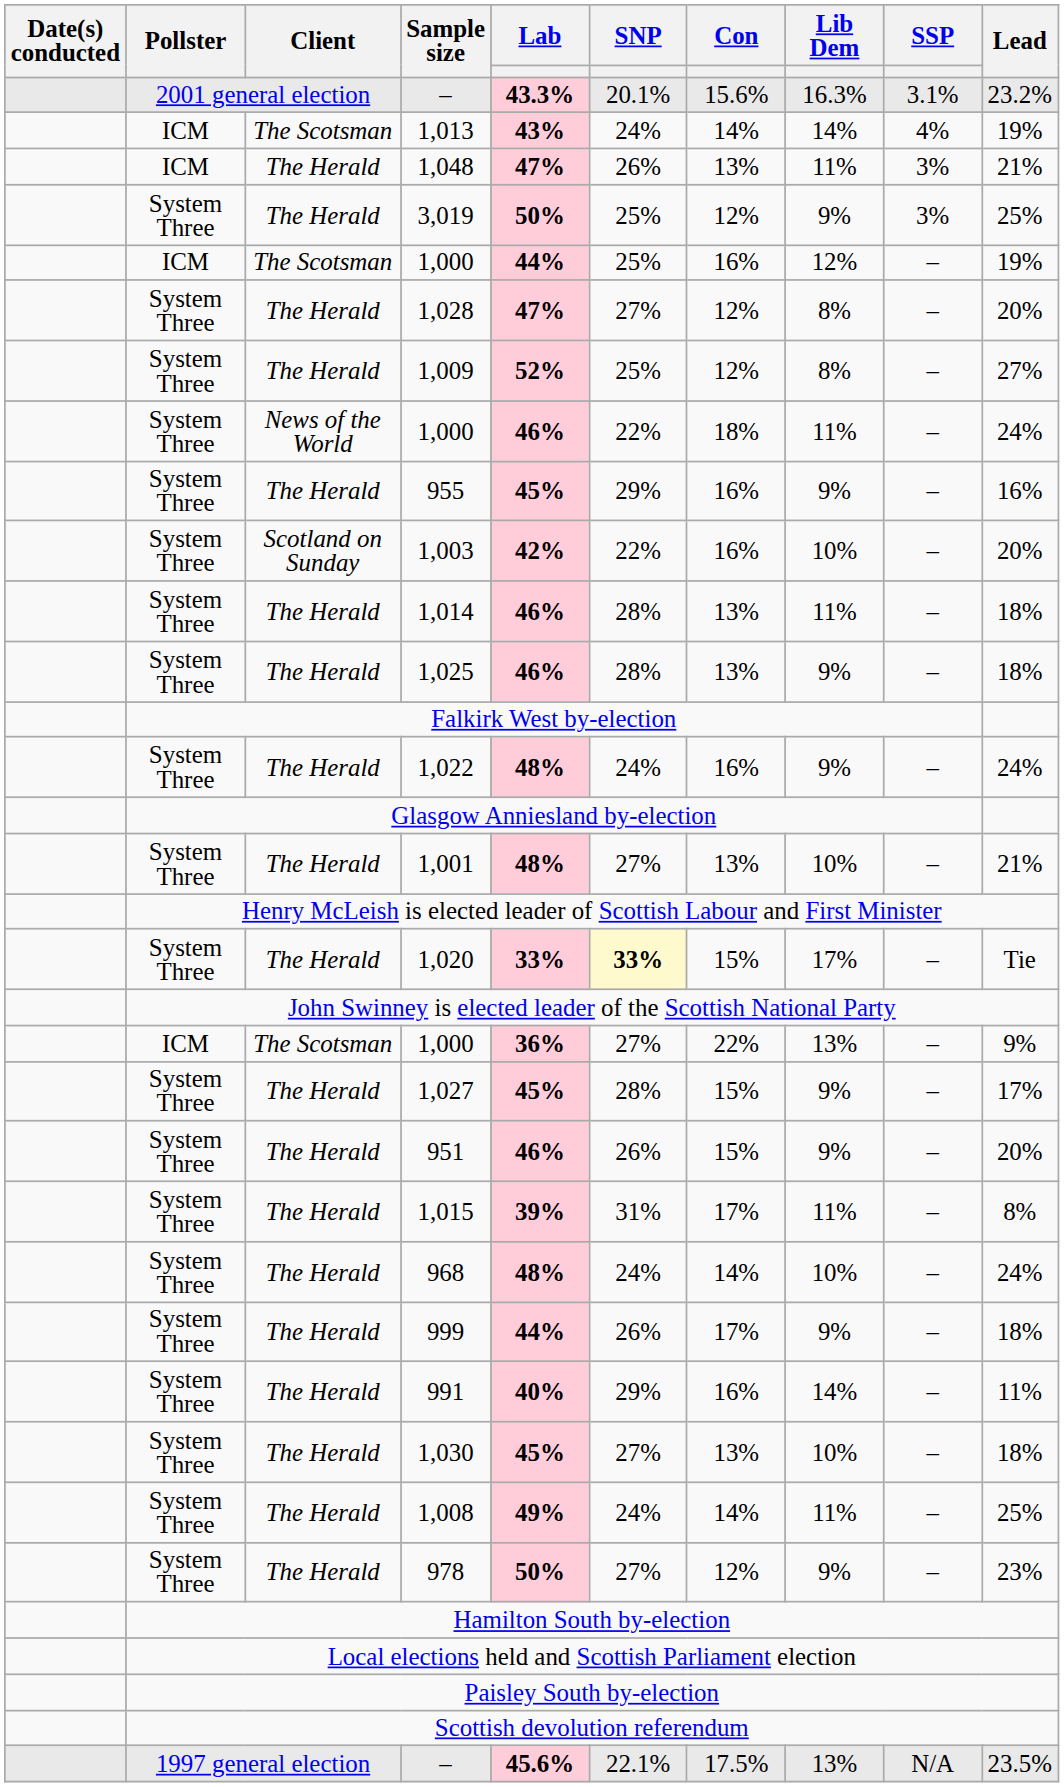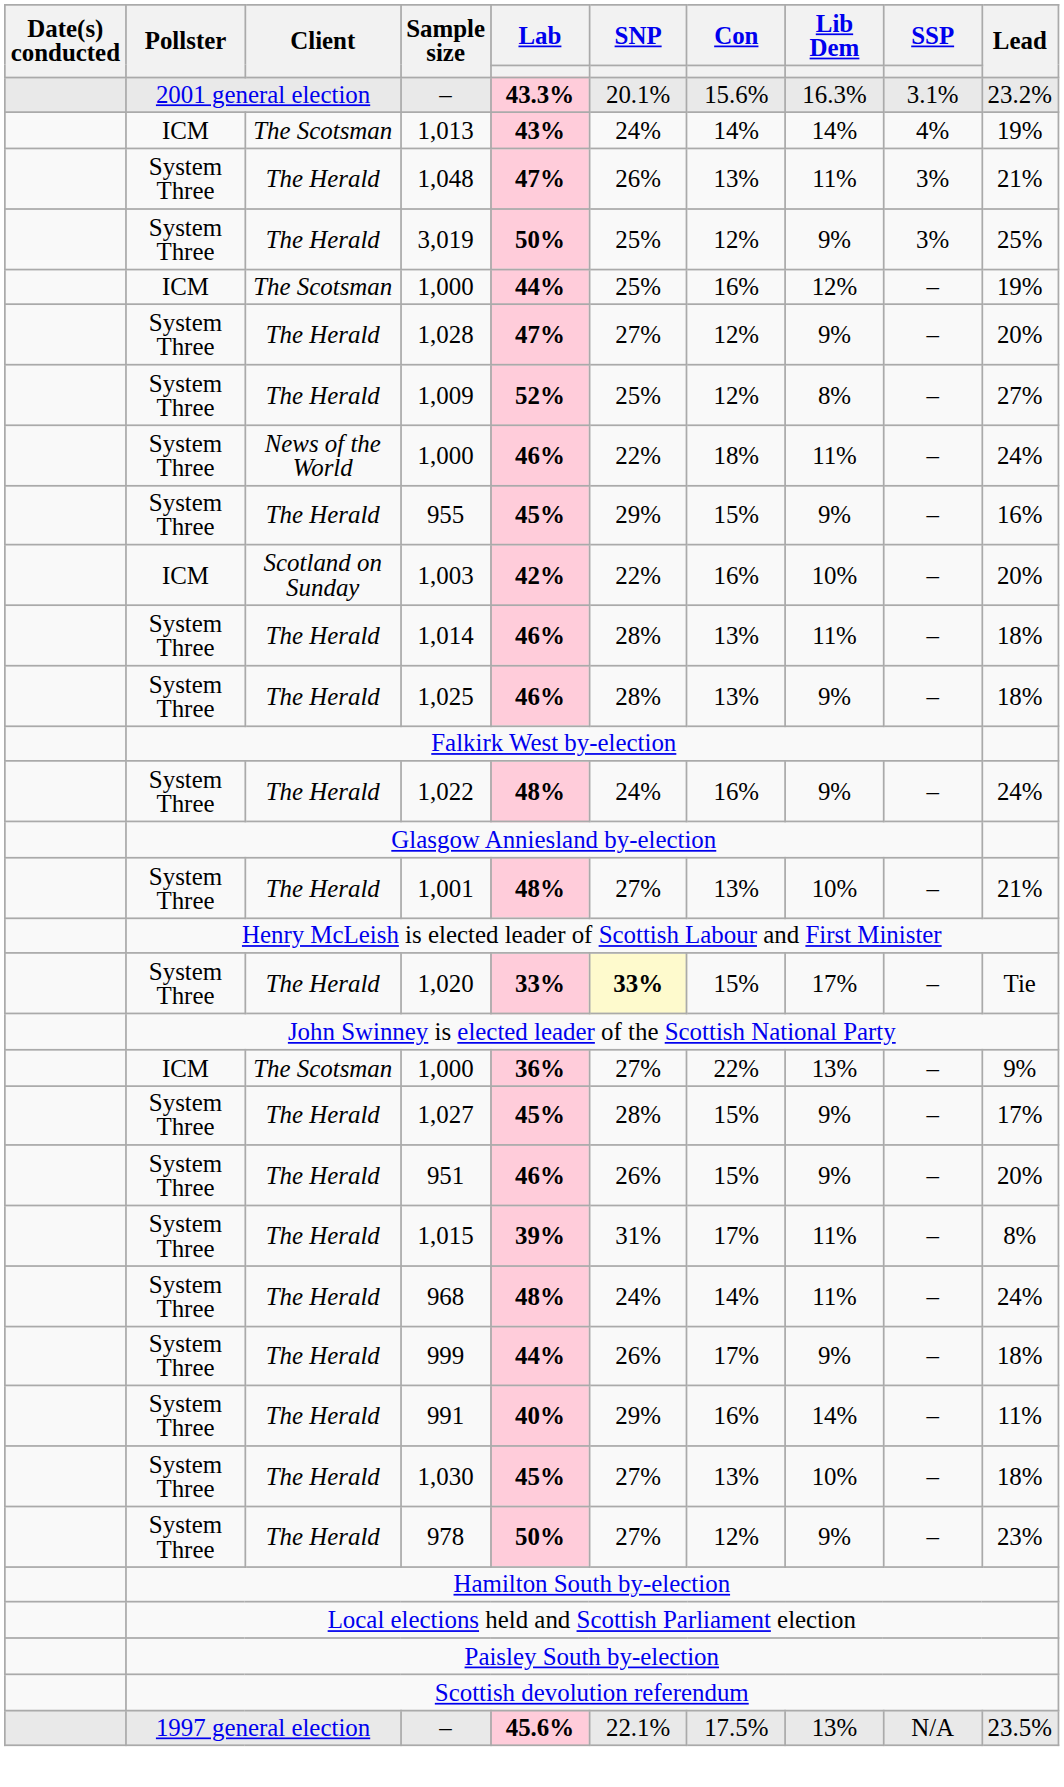(185, 167) ICM -> (186, 179) System Three
(834, 311) 8% -> (834, 335) 9%
(736, 491) 16% -> (736, 515) 15%
(186, 551) System Three -> (185, 576) ICM
(834, 1272) 10% -> (834, 1296) 11%
- row: (323, 1512)
